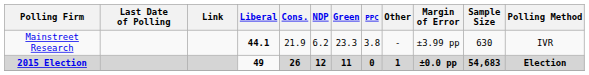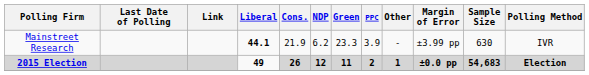(372, 42) 3.8 -> (372, 42) 3.9
(372, 63) 0 -> (372, 63) 2
